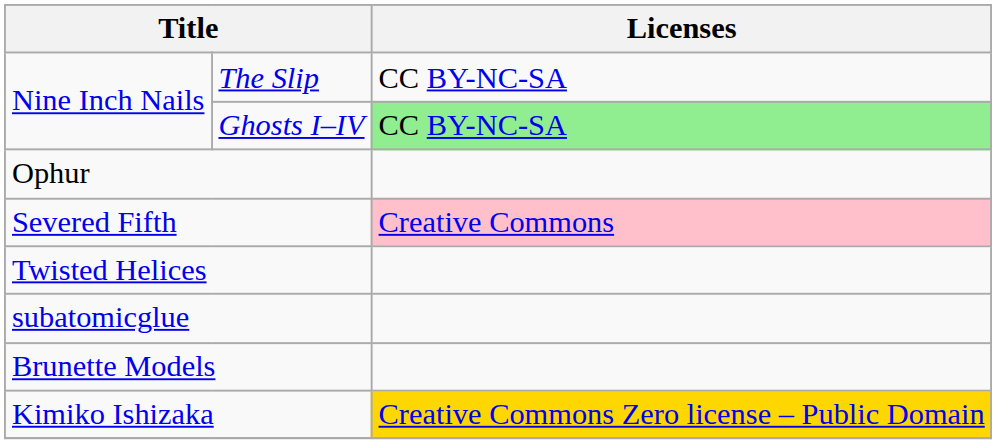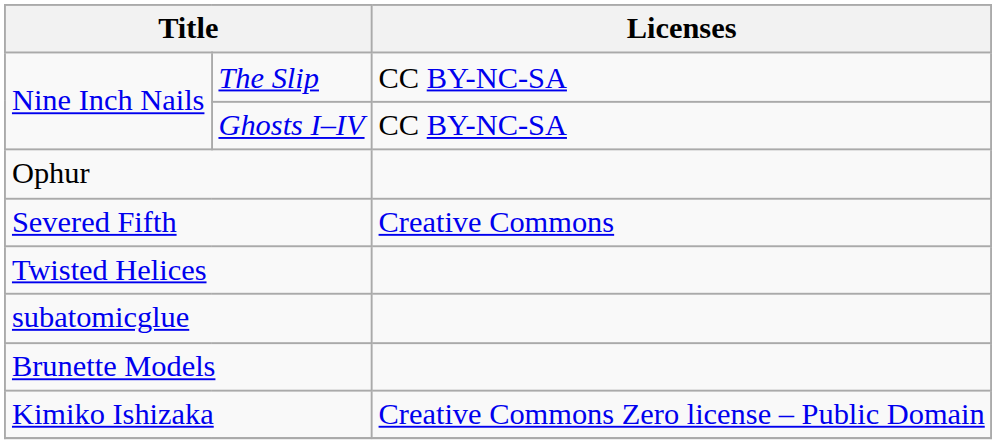(473, 125) lightgreen background -> (473, 125) no background
(496, 221) pink background -> (496, 221) no background
(682, 414) gold background -> (682, 414) no background
